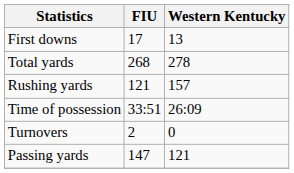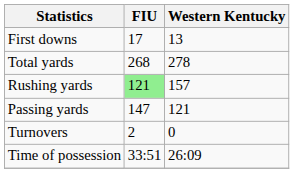(139, 86) no background -> (139, 86) lightgreen background
rows swapped: (48, 156) <-> (64, 109)
